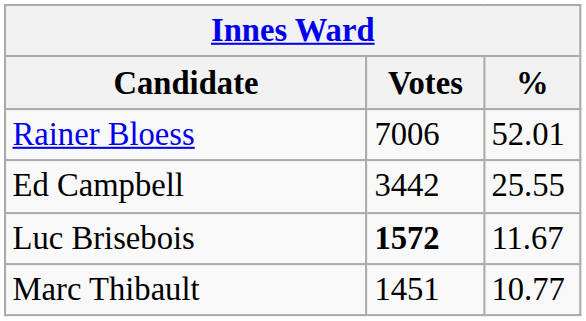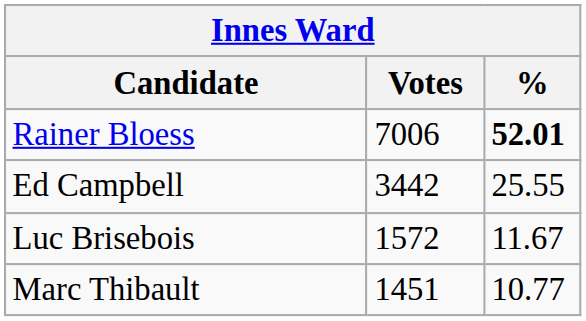(528, 133) normal -> (528, 133) bold
(407, 237) bold -> (407, 237) normal
